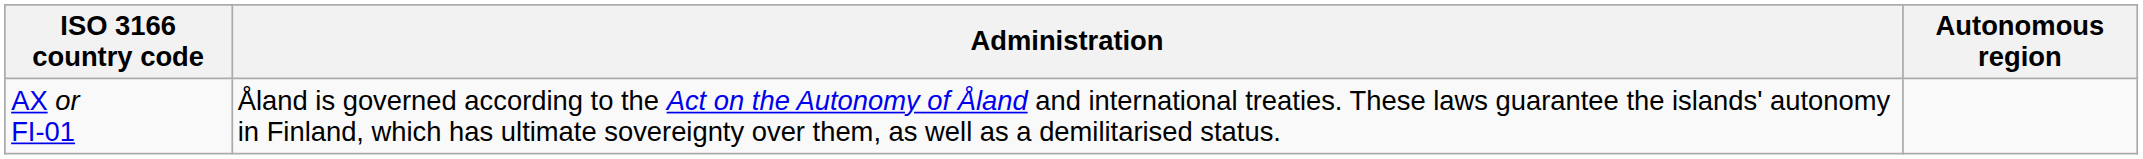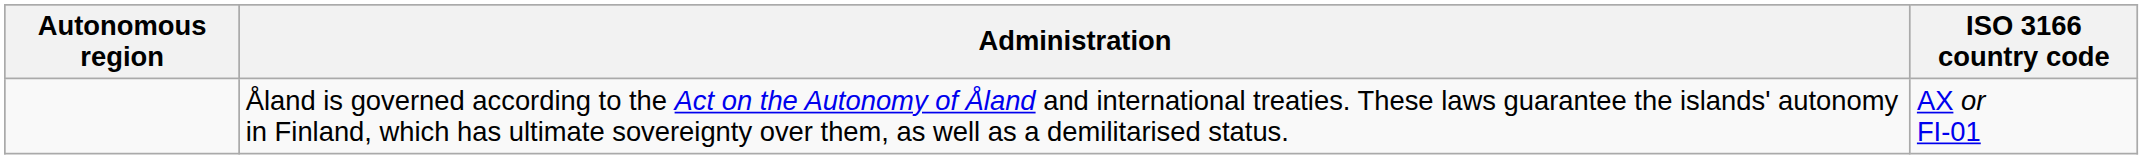columns swapped: (2020, 41) <-> (118, 41)
